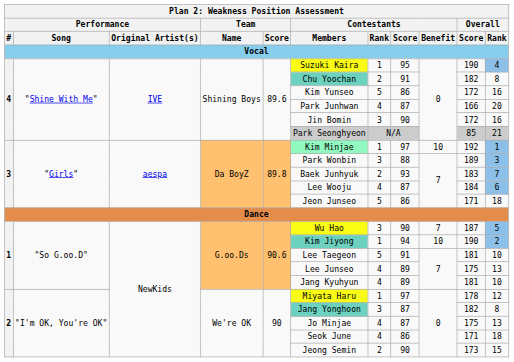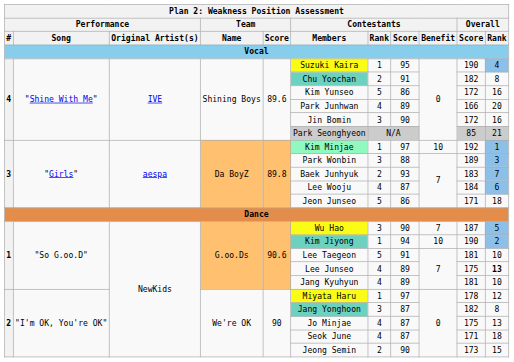(405, 106) 87 -> (405, 106) 89
(497, 269) normal -> (497, 269) bold
(405, 336) 86 -> (405, 336) 87
